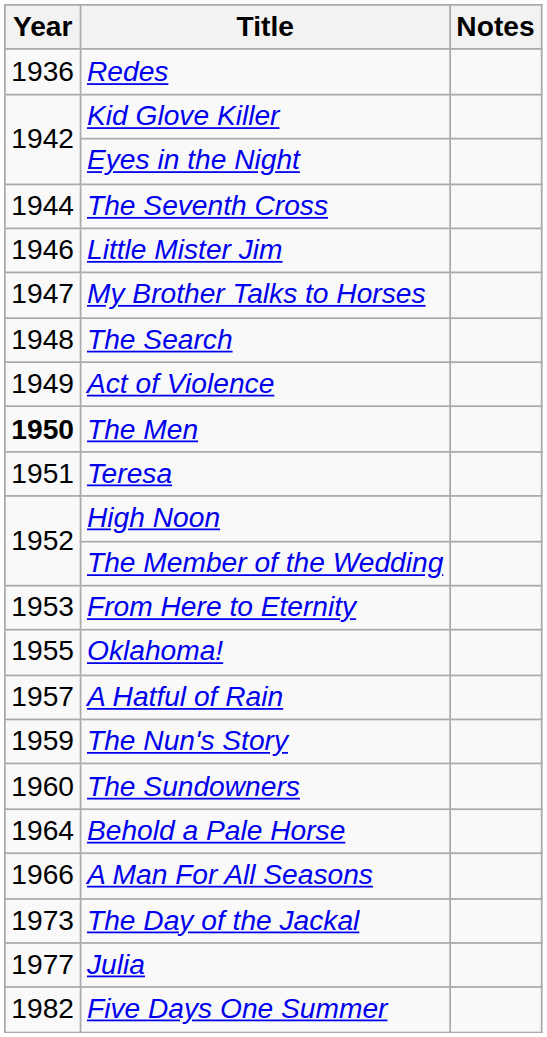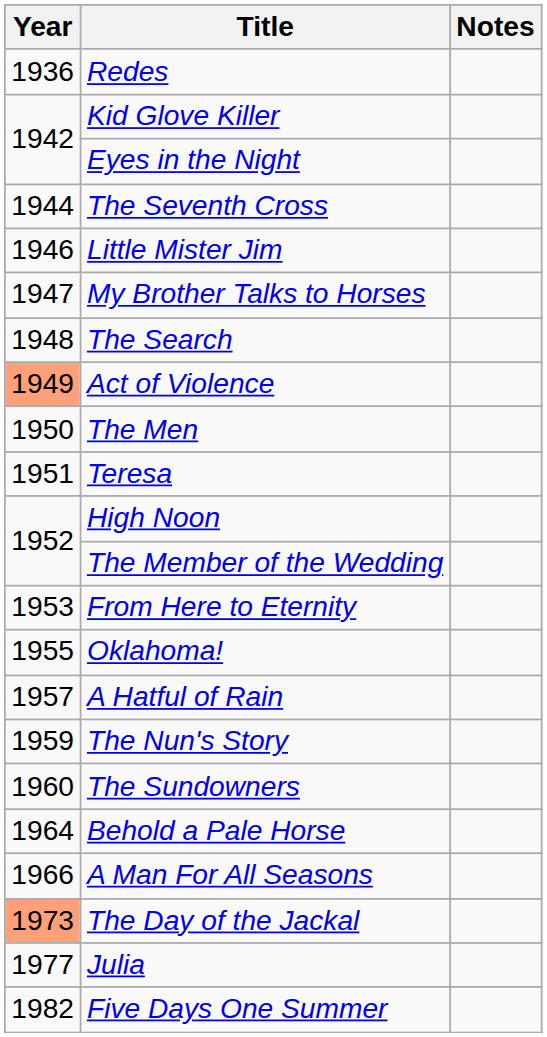(43, 384) no background -> (43, 384) lightsalmon background
(43, 428) bold -> (43, 428) normal
(43, 920) no background -> (43, 920) lightsalmon background
